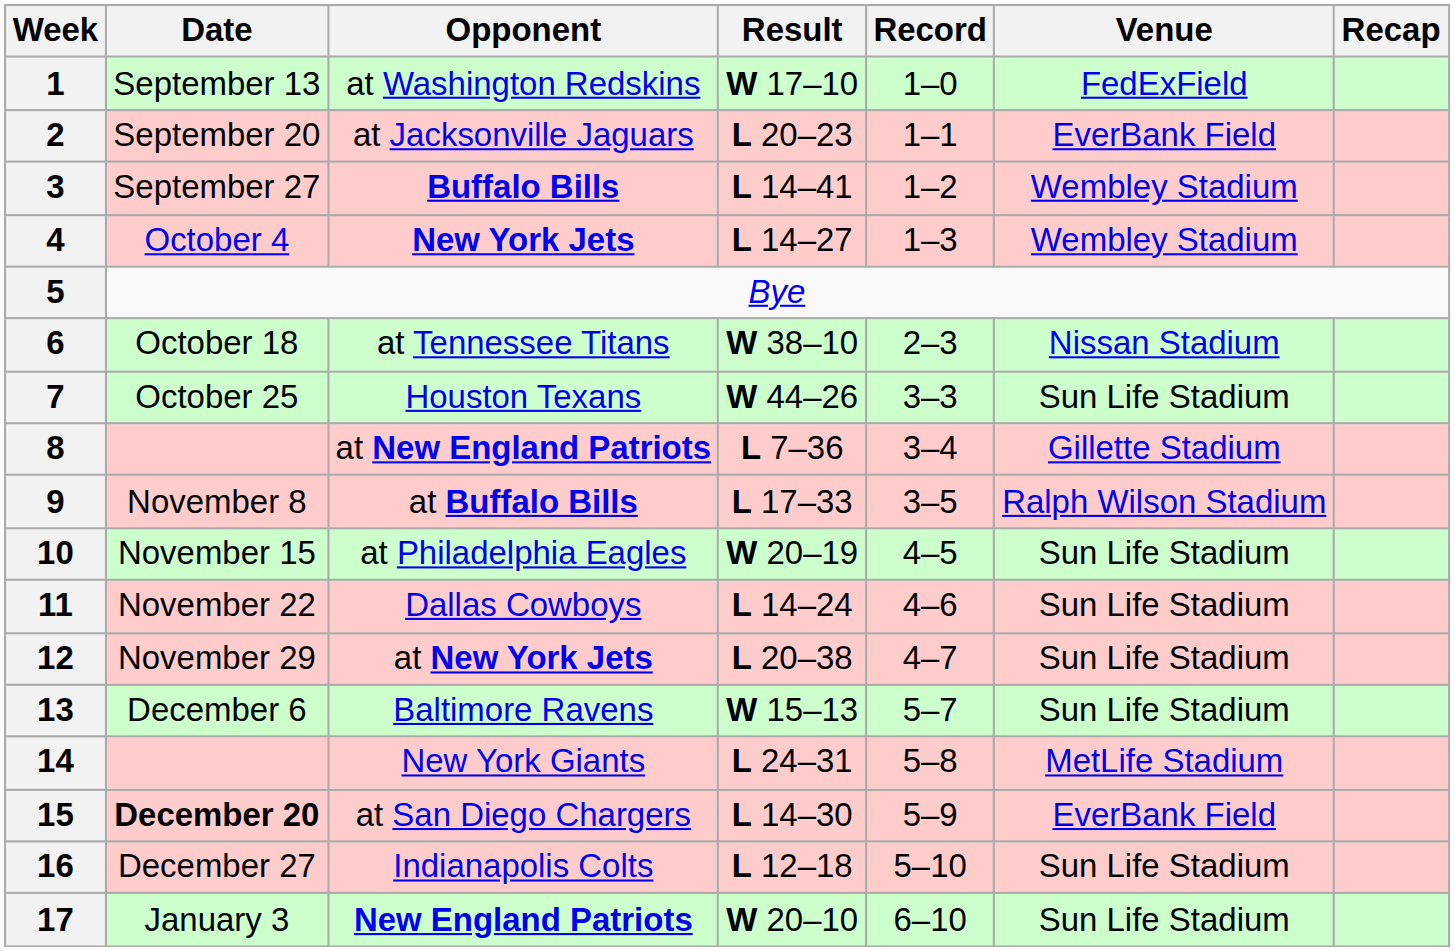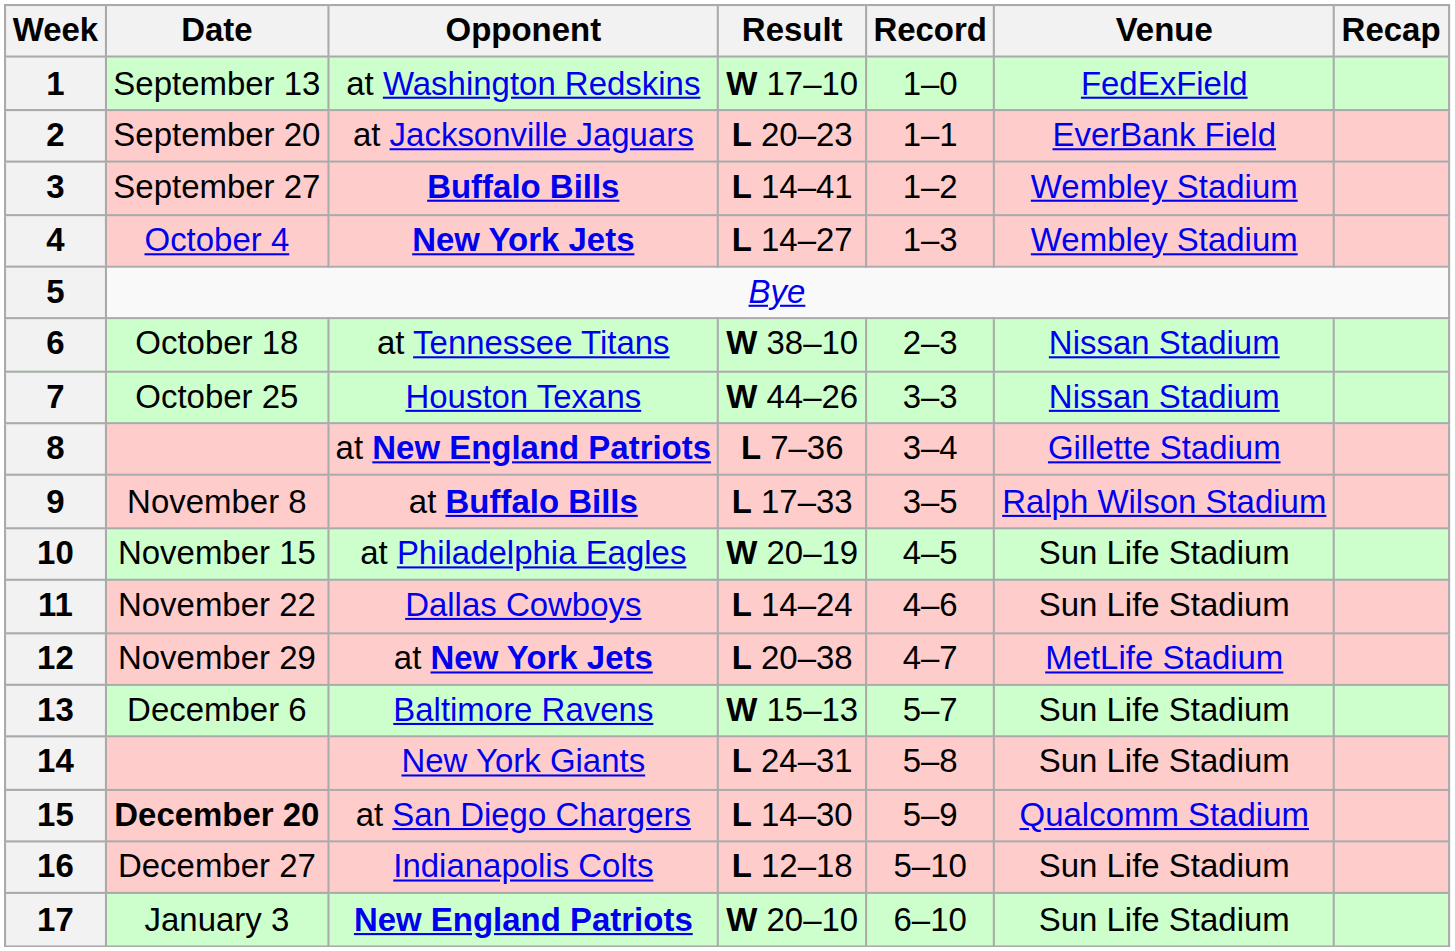(1164, 396) Sun Life Stadium -> (1164, 396) Nissan Stadium
(1164, 657) Sun Life Stadium -> (1164, 657) MetLife Stadium
(1164, 762) MetLife Stadium -> (1164, 762) Sun Life Stadium
(1164, 814) EverBank Field -> (1164, 814) Qualcomm Stadium
